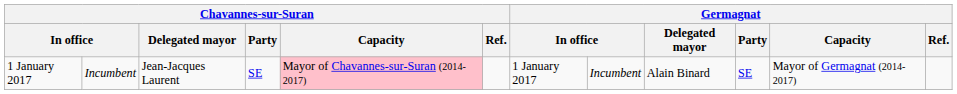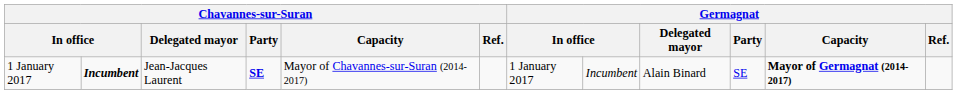(110, 73) normal -> (111, 73) bold
(255, 73) normal -> (257, 73) bold
(374, 73) pink background -> (375, 73) no background
(839, 73) normal -> (838, 73) bold
